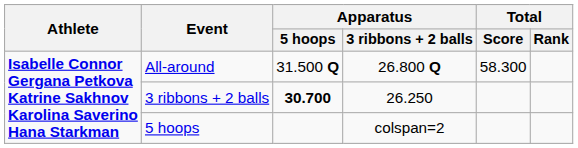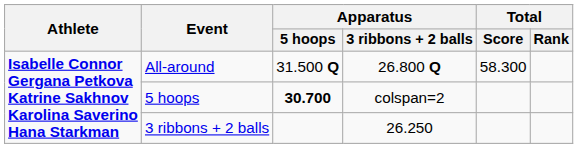(207, 98) 3 ribbons + 2 balls -> (172, 98) 5 hoops
(410, 98) 26.250 -> (410, 98) colspan=2
(172, 128) 5 hoops -> (207, 128) 3 ribbons + 2 balls
(410, 128) colspan=2 -> (410, 128) 26.250
